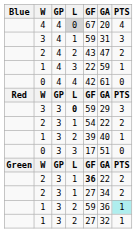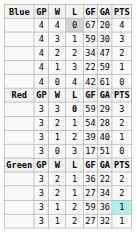columns swapped: (59, 11) <-> (43, 11)
(105, 39) 31 -> (105, 39) 30
(90, 53) 43 -> (90, 53) 34
(105, 123) 22 -> (105, 123) 28
(90, 179) bold -> (90, 179) normal
